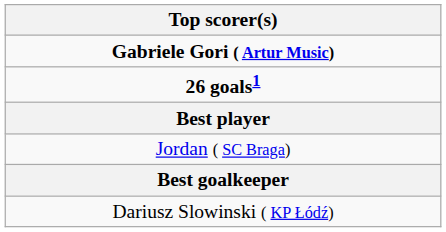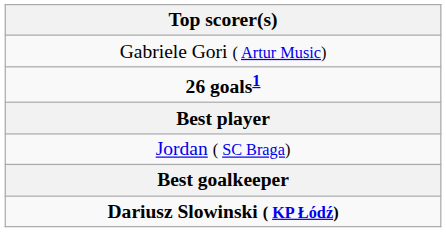(223, 50) bold -> (223, 50) normal
(223, 211) normal -> (223, 211) bold
